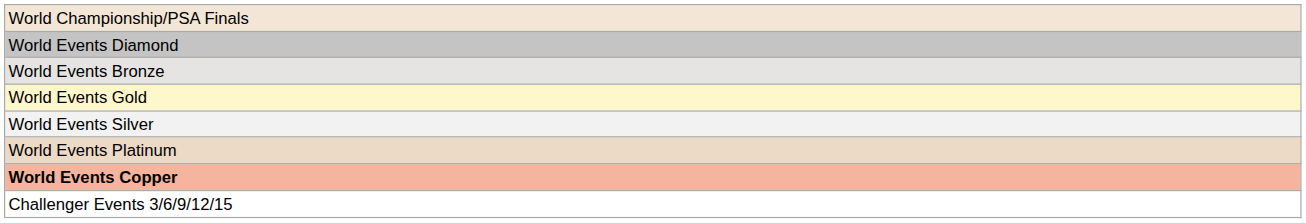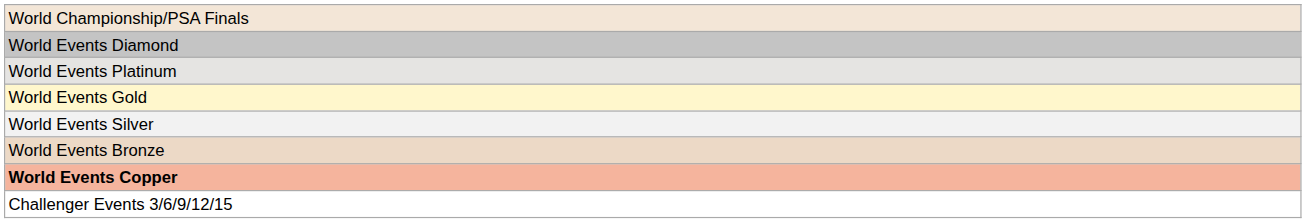(87, 71) World Events Bronze -> (93, 71) World Events Platinum
(93, 151) World Events Platinum -> (87, 151) World Events Bronze
